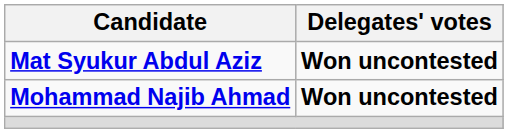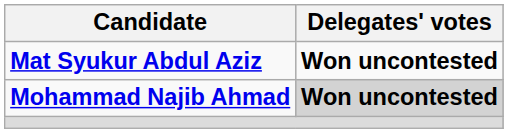(400, 97) no background -> (400, 97) lightgrey background
